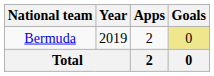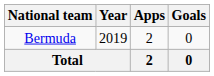(189, 37) khaki background -> (189, 37) no background
